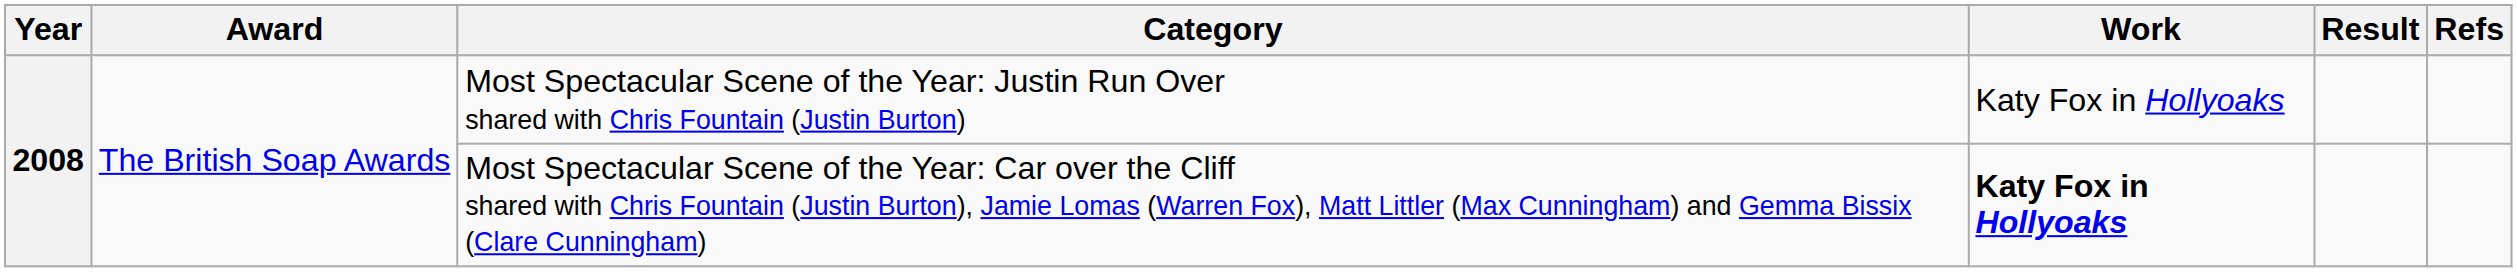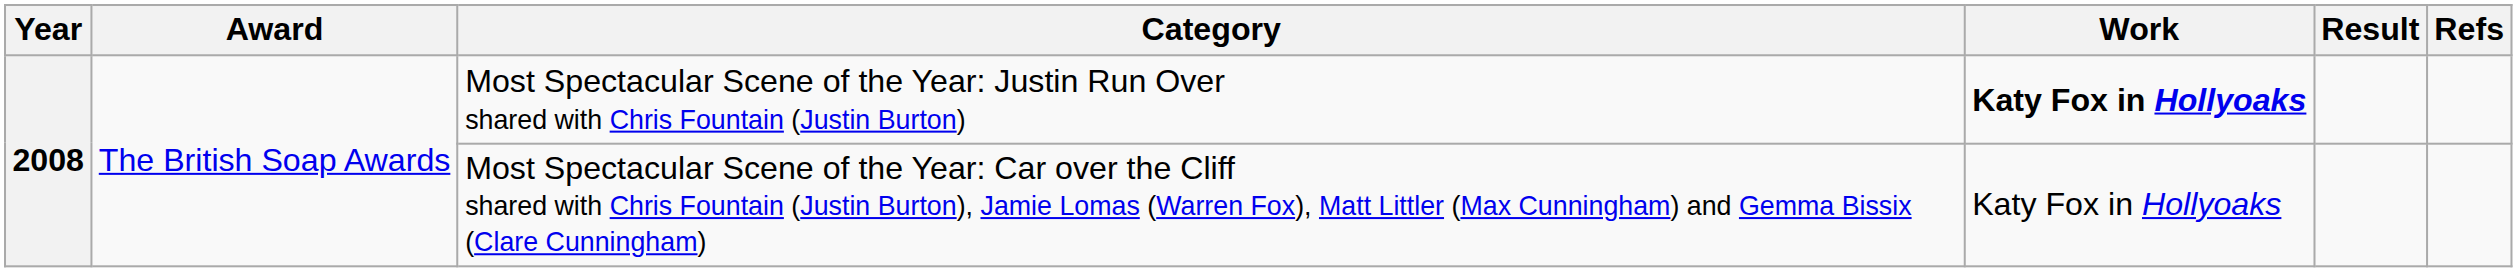(2130, 99) normal -> (2139, 99) bold
(2062, 204) bold -> (2127, 204) normal
